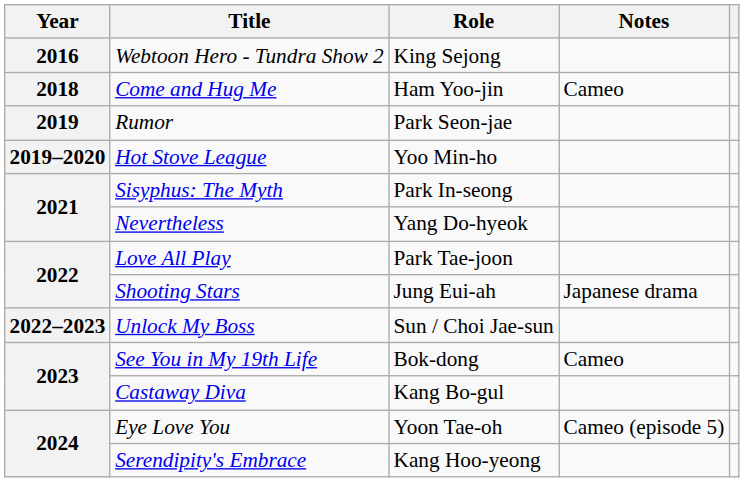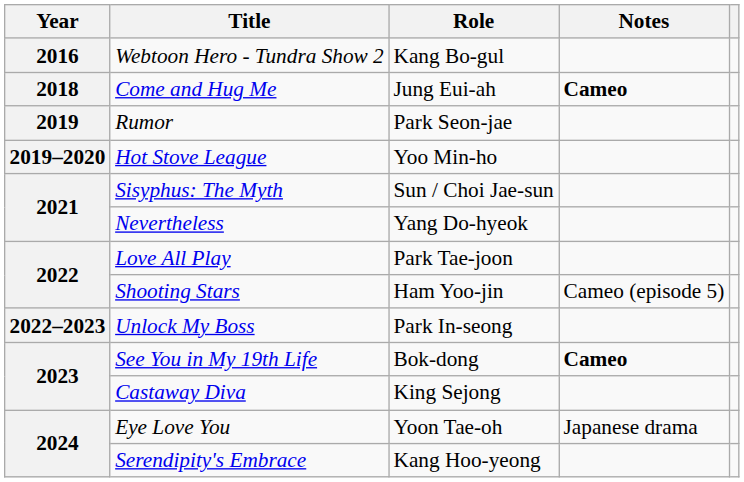(447, 55) King Sejong -> (449, 55) Kang Bo-gul
(449, 88) Ham Yoo-jin -> (445, 88) Jung Eui-ah
(594, 88) normal -> (595, 88) bold
(453, 190) Park In-seong -> (474, 190) Sun / Choi Jae-sun
(445, 291) Jung Eui-ah -> (449, 291) Ham Yoo-jin
(631, 291) Japanese drama -> (644, 291) Cameo (episode 5)
(474, 325) Sun / Choi Jae-sun -> (453, 325) Park In-seong
(594, 358) normal -> (595, 358) bold
(449, 392) Kang Bo-gul -> (447, 392) King Sejong
(644, 426) Cameo (episode 5) -> (631, 426) Japanese drama
